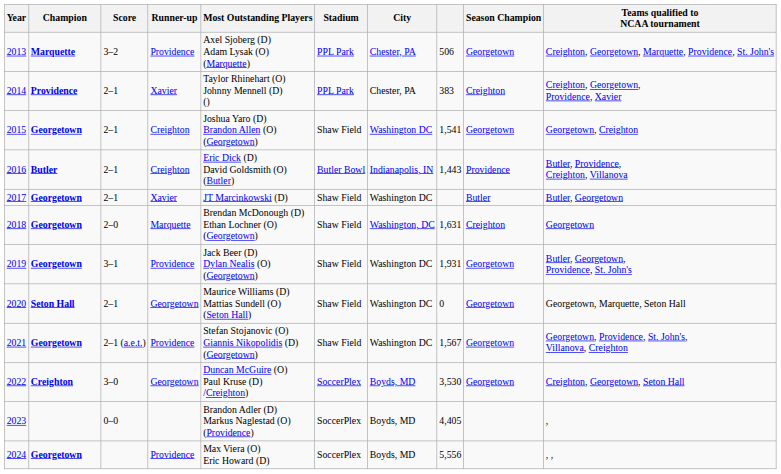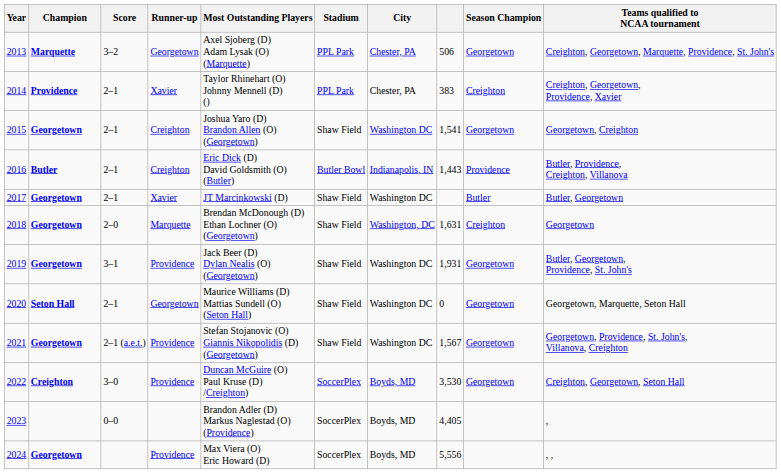(172, 52) Providence -> (174, 52) Georgetown
(174, 382) Georgetown -> (172, 382) Providence
